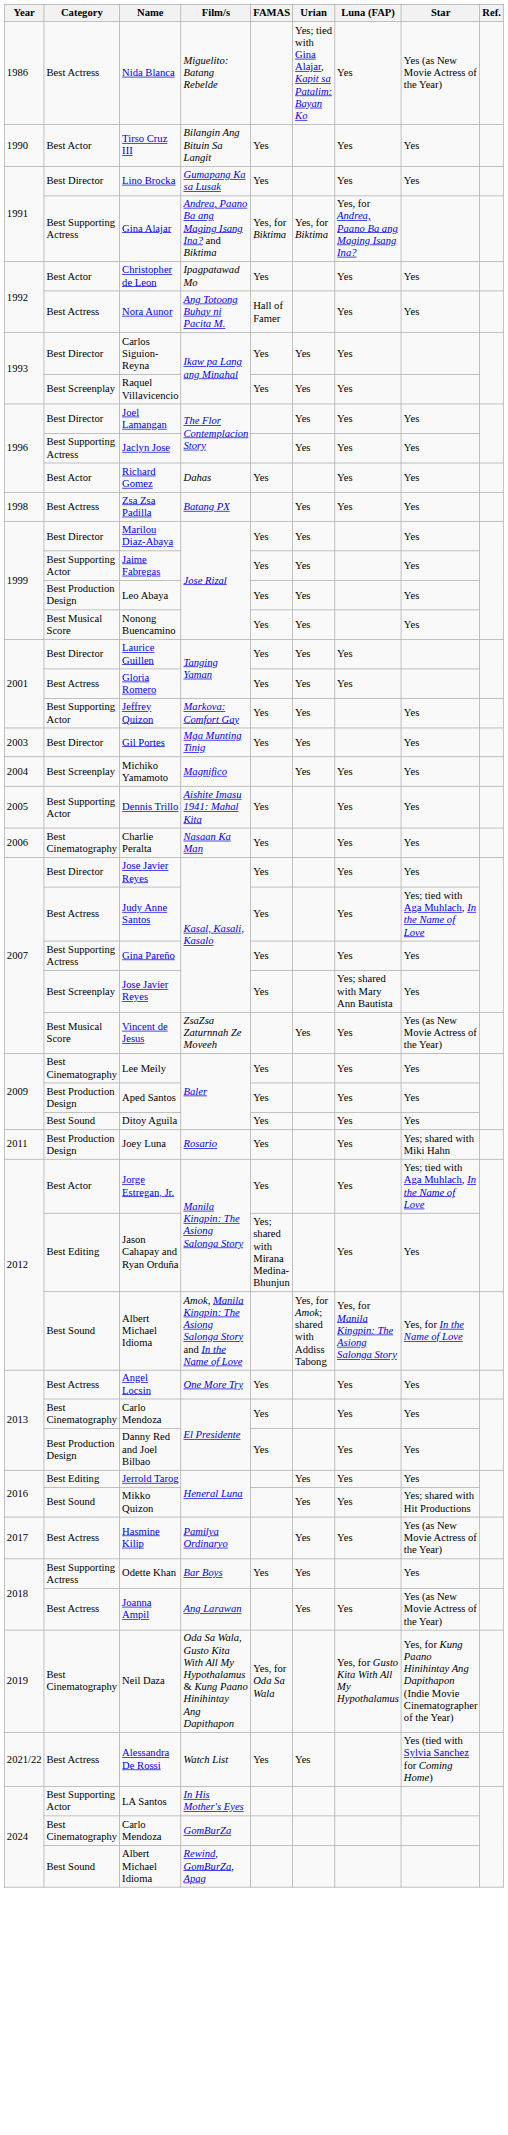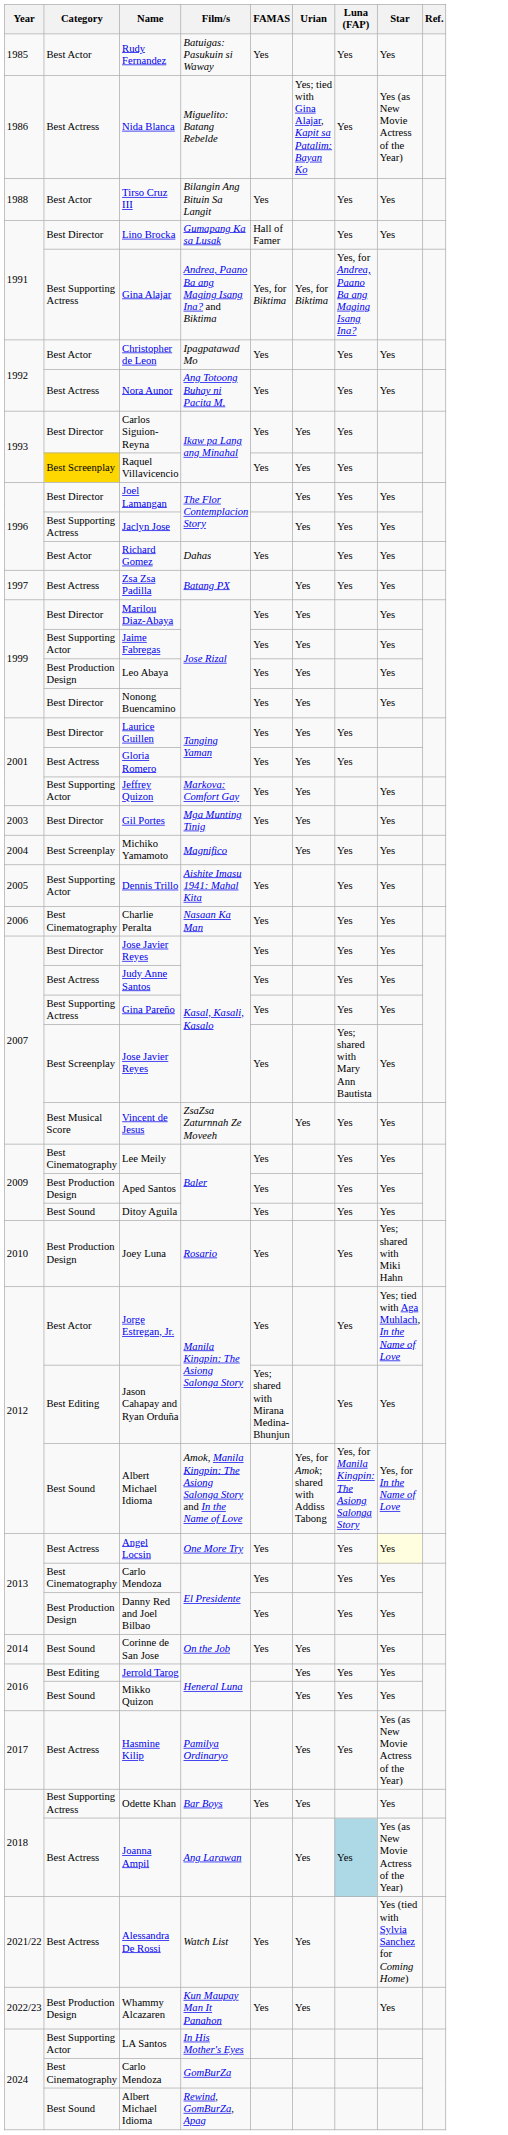+ row: (144, 54)
(17, 145) 1990 -> (17, 199) 1988
(261, 180) Yes -> (268, 234) Hall of Famer
(268, 311) Hall of Famer -> (261, 390) Yes
(81, 389) no background -> (81, 467) gold background
(17, 506) 1998 -> (17, 585) 1997
(74, 624) Best Musical Score -> (75, 702) Best Director
(440, 913) Yes; tied with Aga Muhlach, In the Name of Love -> (387, 979) Yes
(440, 1032) Yes (as New Movie Actress of the Year) -> (387, 1123) Yes
(17, 1144) 2011 -> (17, 1253) 2010
(412, 1384) no background -> (387, 1548) lightyellow background
+ row: (146, 1649)
(439, 1502) Yes; shared with Hit Productions -> (387, 1695) Yes
(345, 1608) no background -> (345, 1857) lightblue background
- row: (143, 1681)
+ row: (144, 2008)
